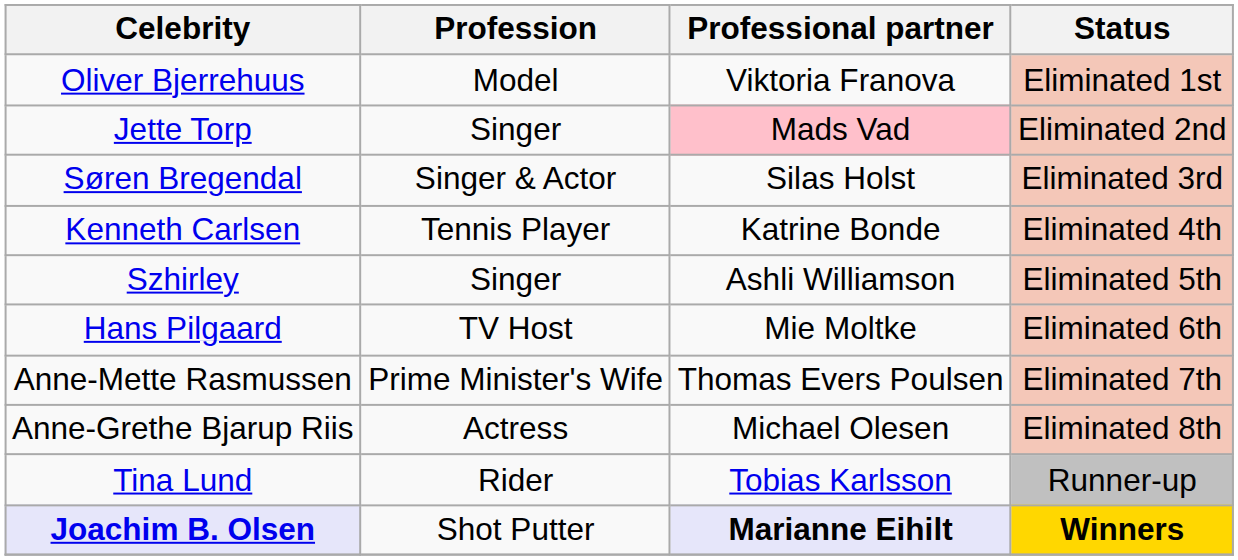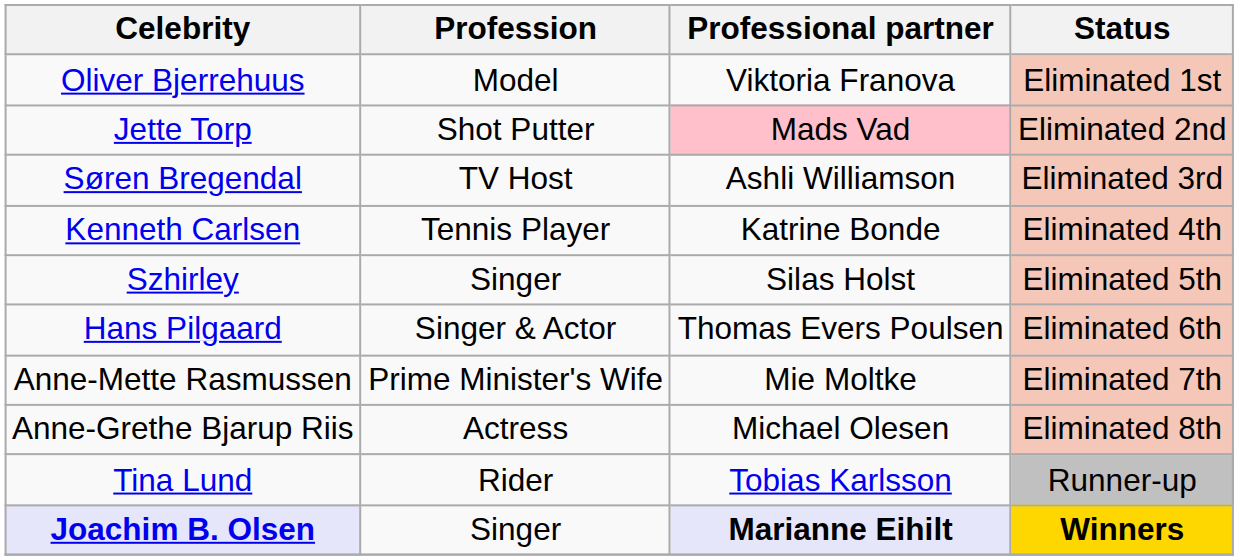(516, 129) Singer -> (516, 129) Shot Putter
(516, 179) Singer & Actor -> (516, 179) TV Host
(841, 179) Silas Holst -> (841, 179) Ashli Williamson
(841, 279) Ashli Williamson -> (841, 279) Silas Holst
(516, 329) TV Host -> (516, 329) Singer & Actor
(841, 329) Mie Moltke -> (841, 329) Thomas Evers Poulsen
(841, 379) Thomas Evers Poulsen -> (841, 379) Mie Moltke
(516, 529) Shot Putter -> (516, 529) Singer
